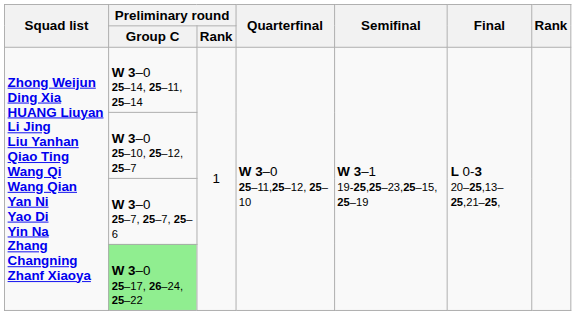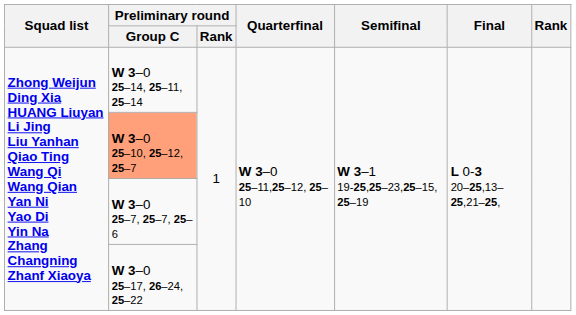(147, 153) no background -> (147, 153) lightsalmon background
(147, 285) lightgreen background -> (147, 285) no background
